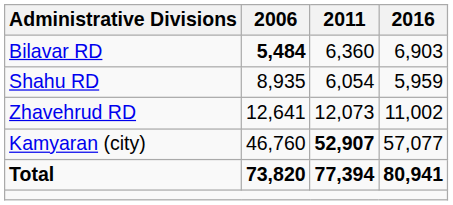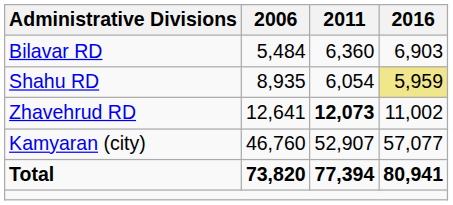(281, 50) bold -> (281, 50) normal
(419, 81) no background -> (419, 81) khaki background
(344, 112) normal -> (344, 112) bold
(344, 143) bold -> (344, 143) normal
